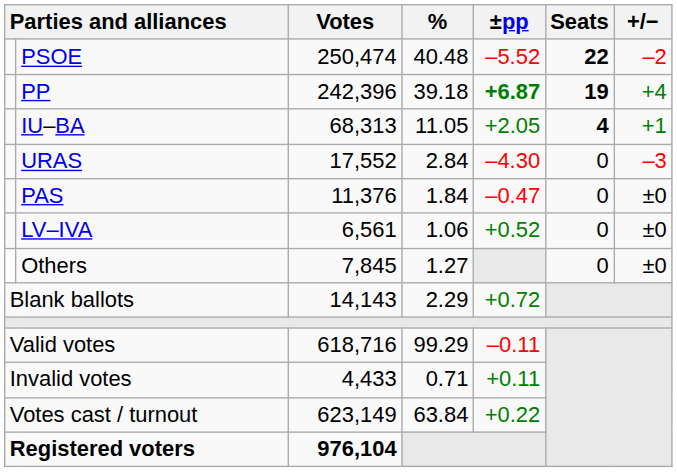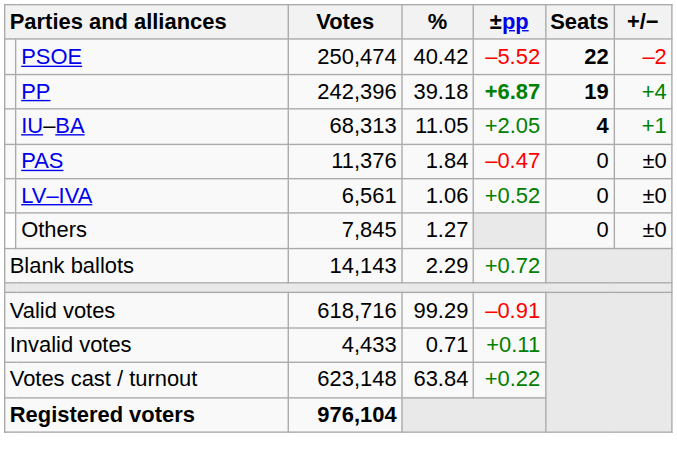(441, 56) 40.48 -> (441, 56) 40.42
- row: (52, 160)
(513, 344) –0.11 -> (513, 310) –0.91
(357, 414) 623,149 -> (357, 379) 623,148
